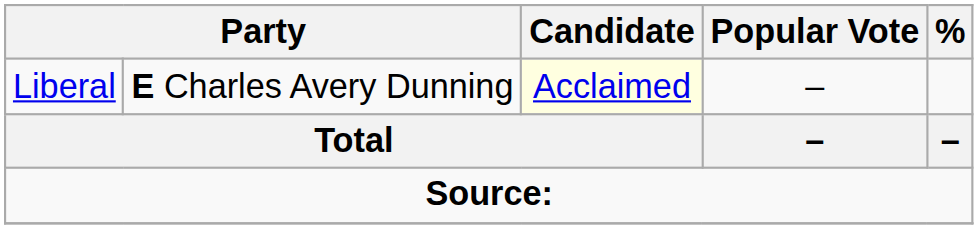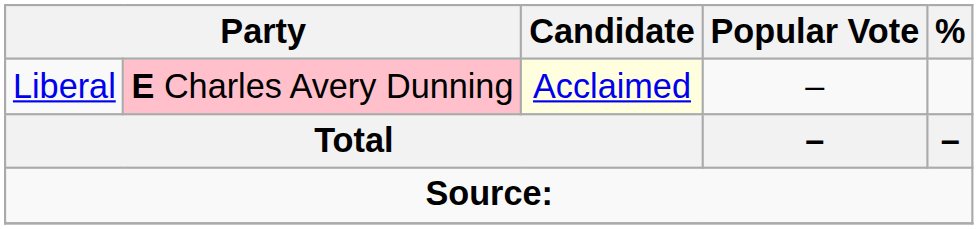(322, 85) no background -> (322, 85) pink background
